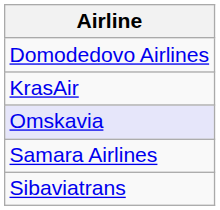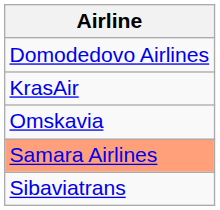(56, 121) lavender background -> (56, 121) no background
(83, 155) no background -> (83, 155) lightsalmon background
